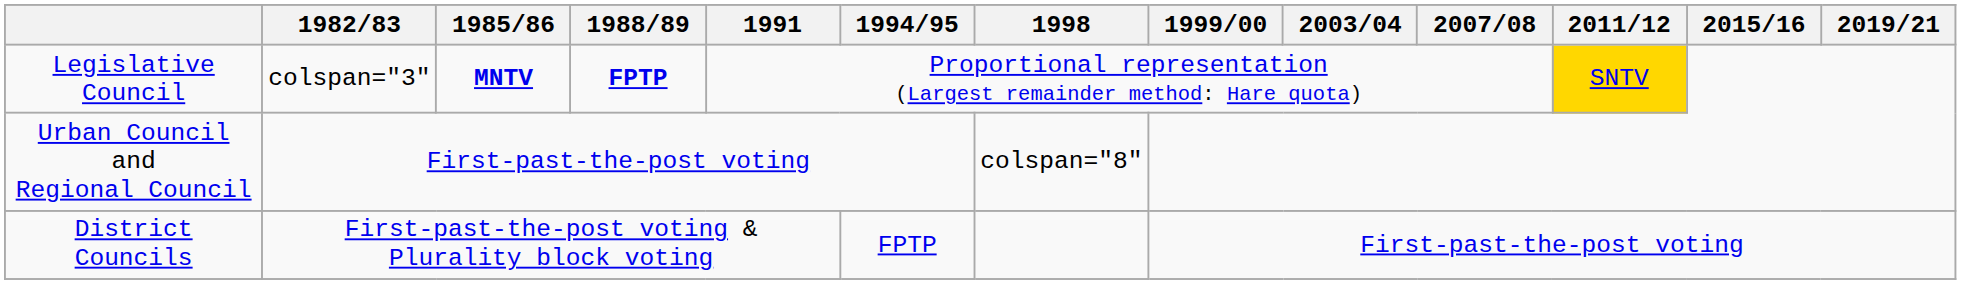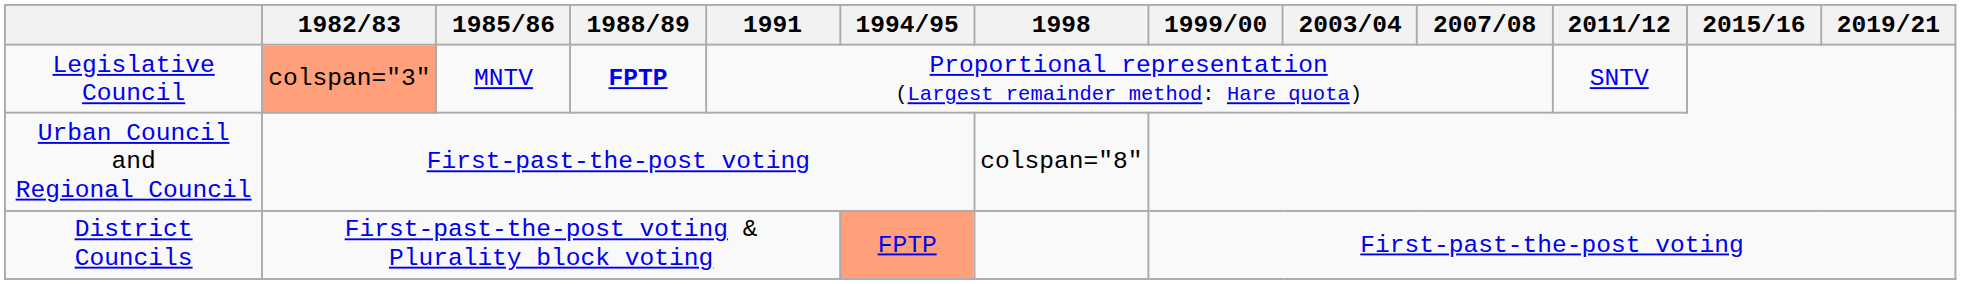(349, 79) no background -> (349, 79) lightsalmon background
(504, 79) bold -> (504, 79) normal
(1619, 79) gold background -> (1619, 79) no background
(907, 244) no background -> (907, 244) lightsalmon background
